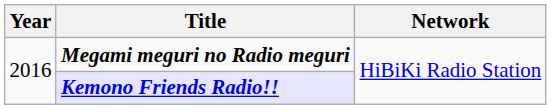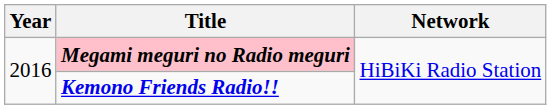(205, 54) no background -> (205, 54) pink background
(170, 87) lavender background -> (170, 87) no background
